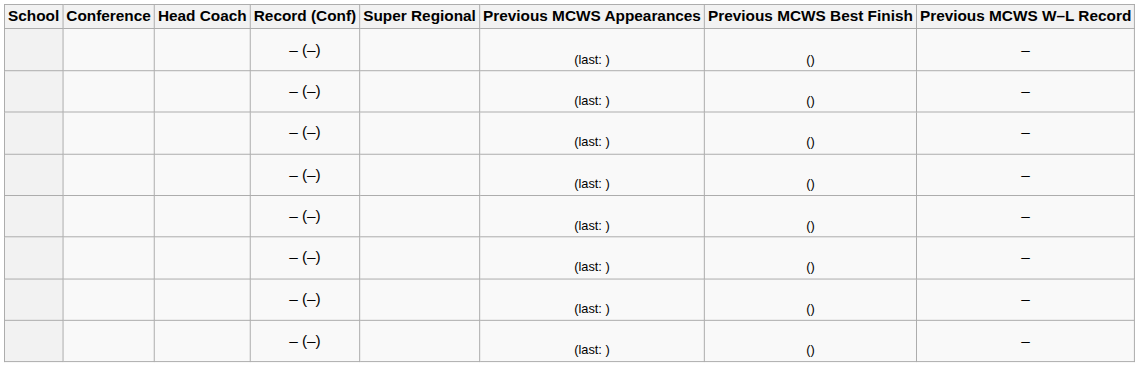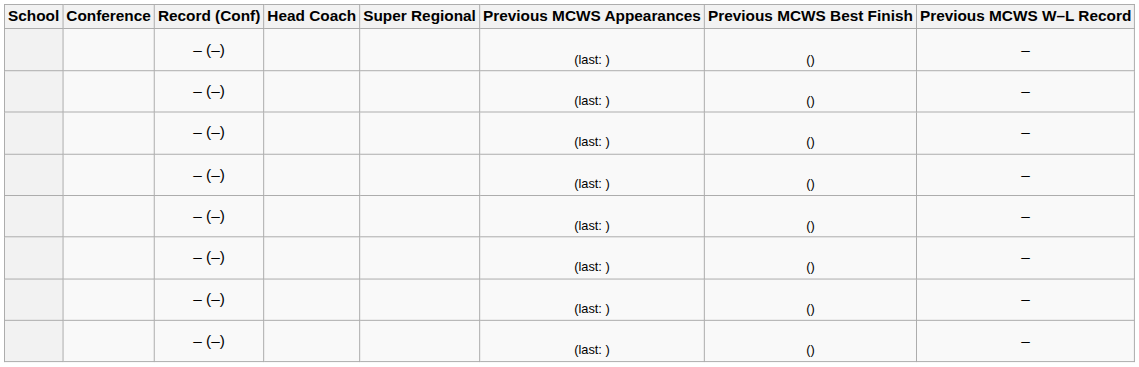columns swapped: (305, 16) <-> (202, 16)
